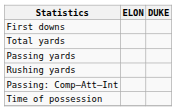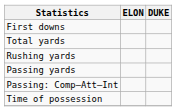rows swapped: (41, 70) <-> (41, 56)
